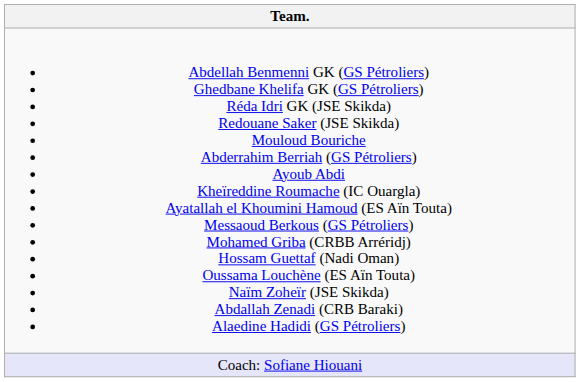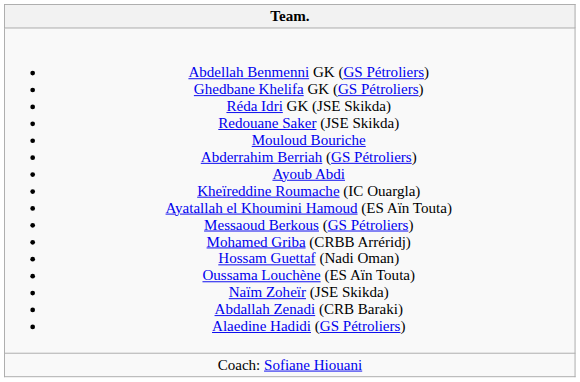(290, 364) lavender background -> (290, 364) no background
